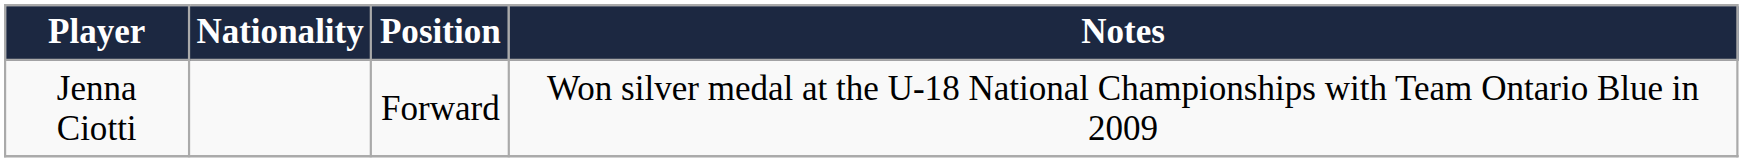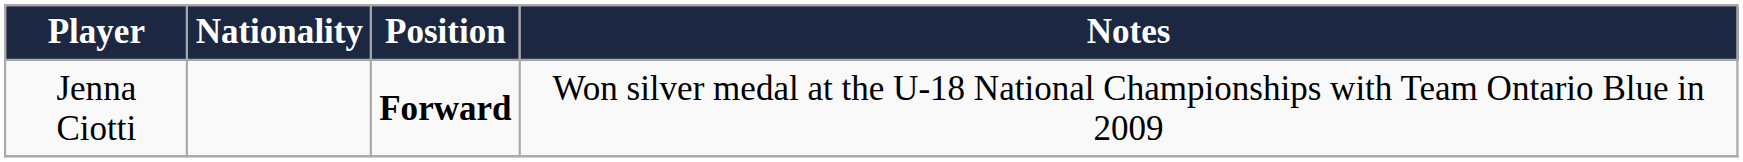(440, 107) normal -> (445, 107) bold
